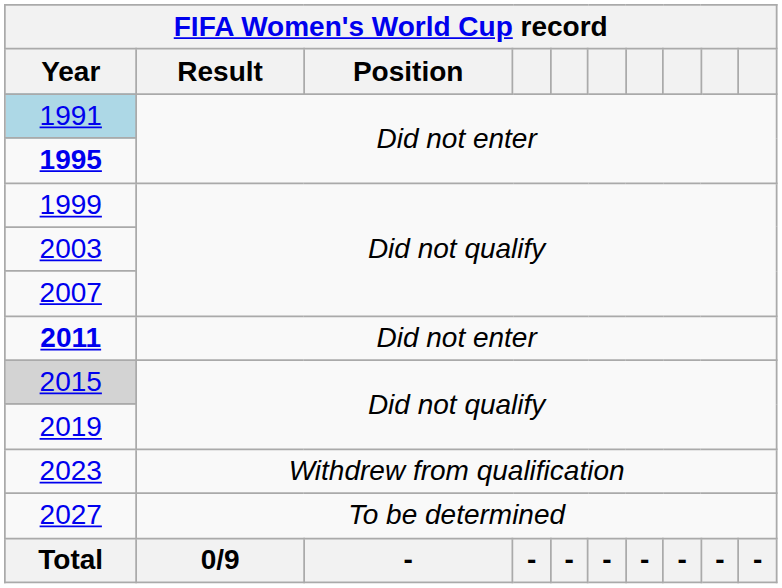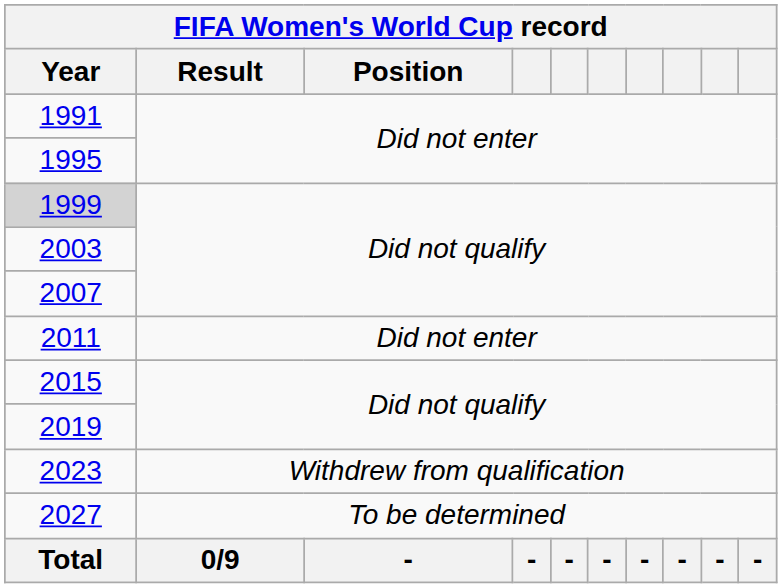(71, 115) lightblue background -> (71, 115) no background
(71, 159) bold -> (71, 159) normal
(71, 204) no background -> (71, 204) lightgrey background
(71, 337) bold -> (71, 337) normal
(71, 381) lightgrey background -> (71, 381) no background
